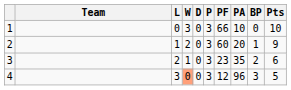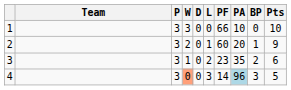columns swapped: (209, 12) <-> (177, 12)
(223, 77) 12 -> (223, 77) 14
(239, 77) no background -> (239, 77) lightblue background
